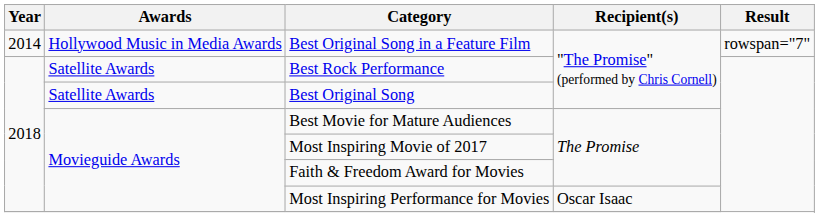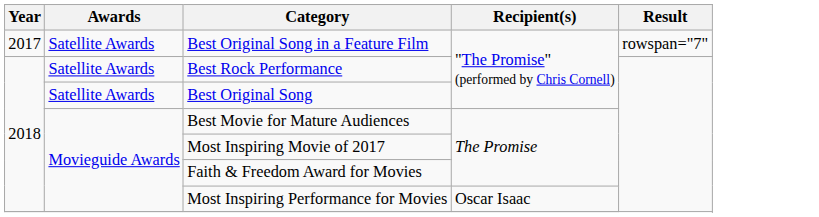(25, 43) 2014 -> (25, 43) 2017
(165, 43) Hollywood Music in Media Awards -> (101, 43) Satellite Awards
